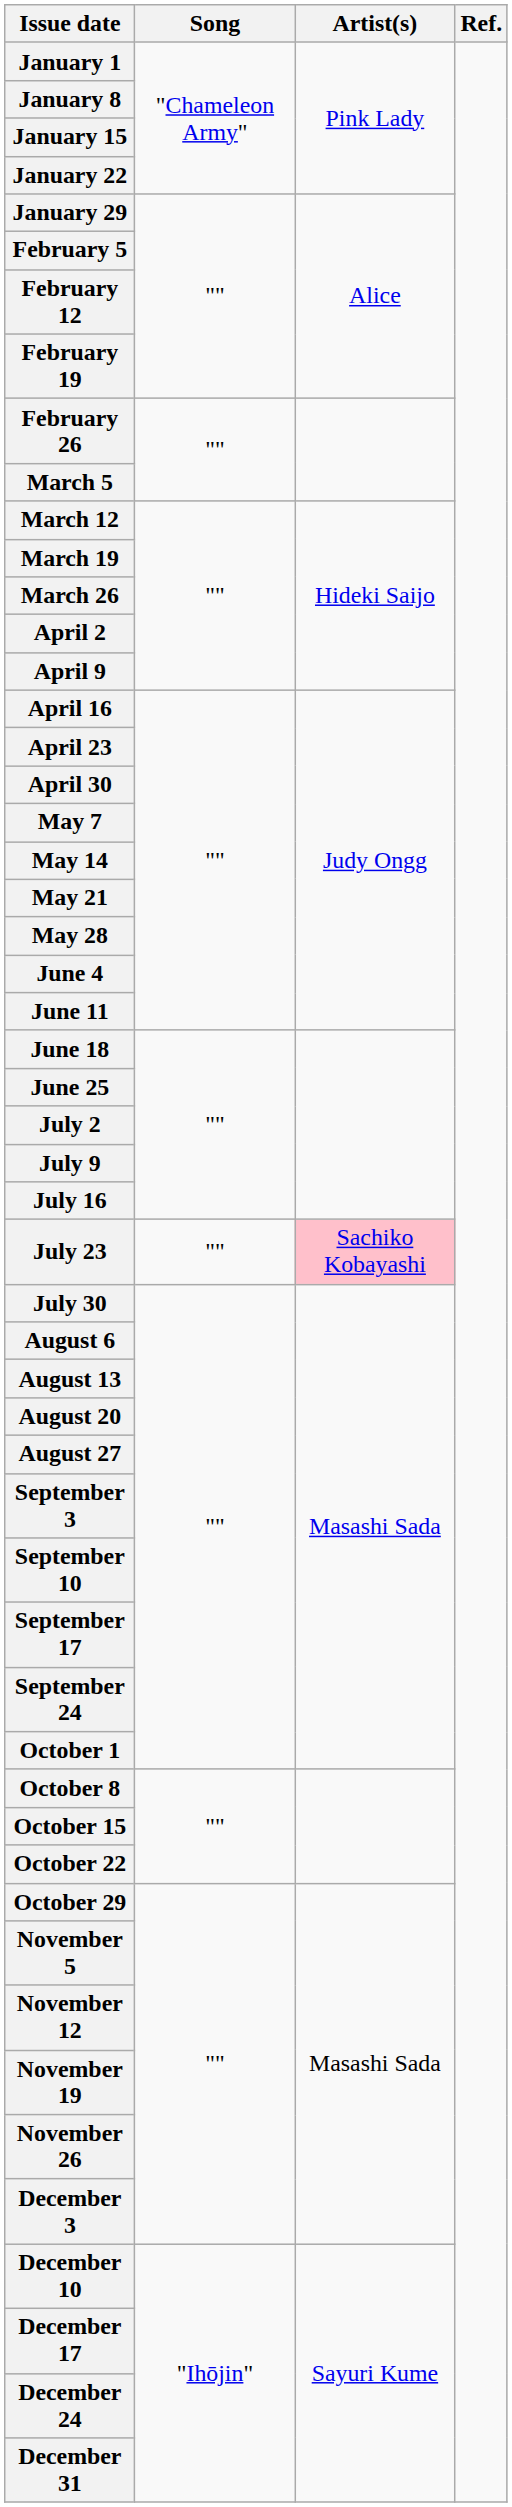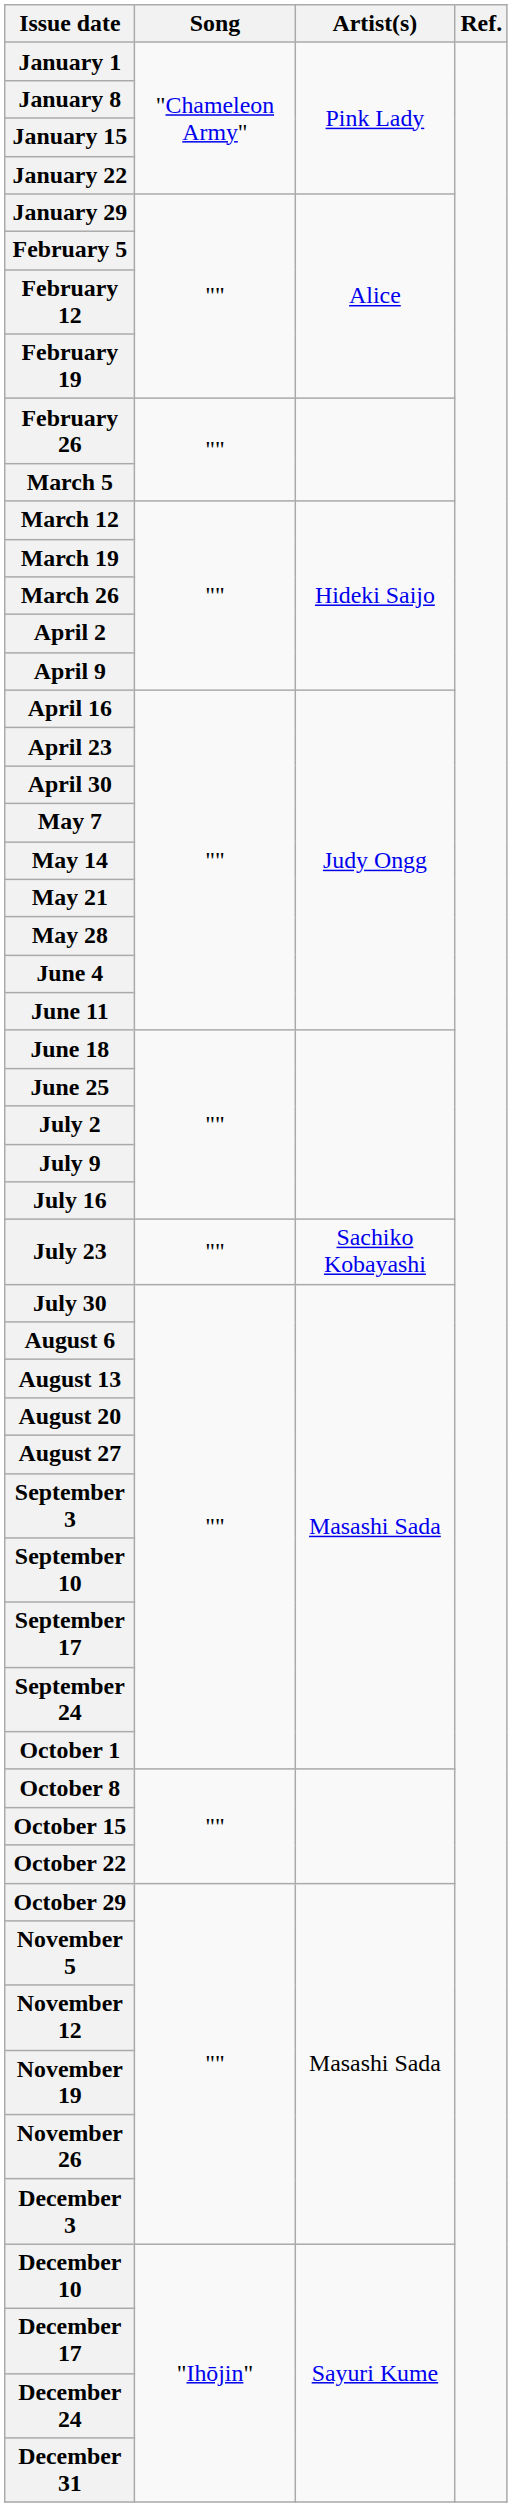(375, 1251) pink background -> (375, 1251) no background
